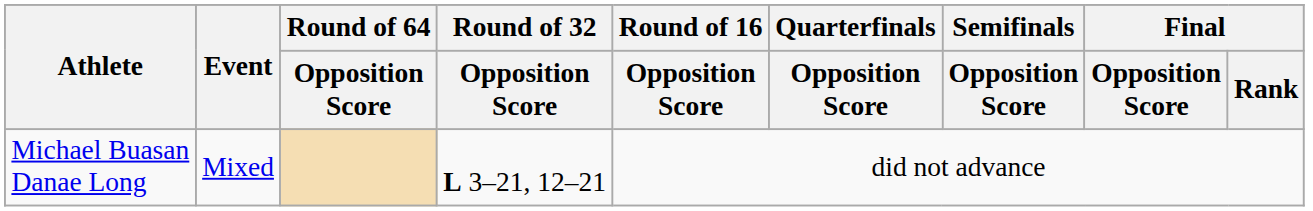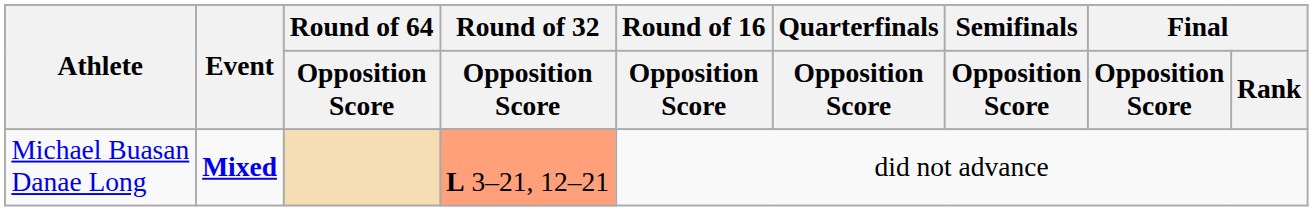(238, 167) normal -> (240, 167) bold
(525, 183) no background -> (528, 183) lightsalmon background
